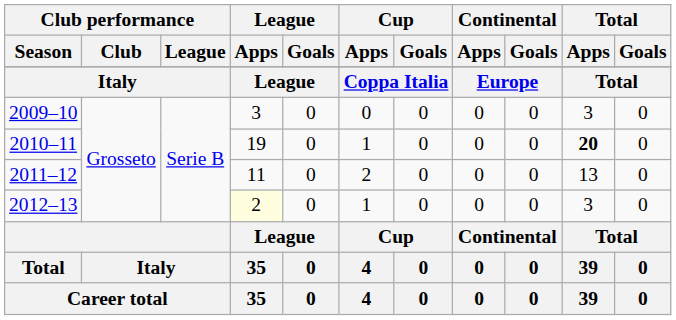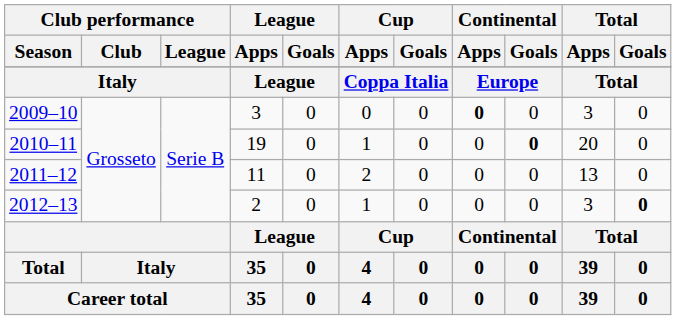(479, 112) normal -> (479, 112) bold
(534, 143) normal -> (534, 143) bold
(588, 143) bold -> (588, 143) normal
(256, 205) lightyellow background -> (256, 205) no background
(643, 205) normal -> (643, 205) bold
